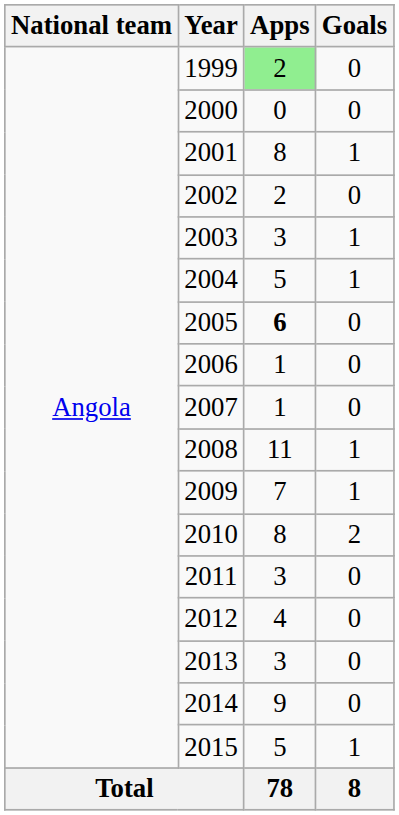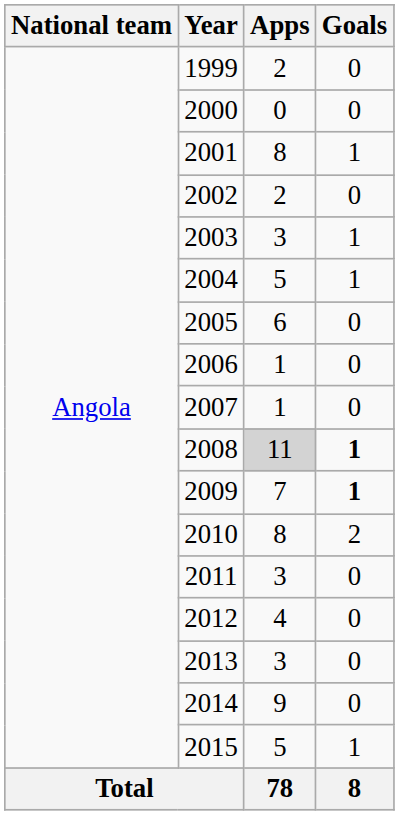(280, 68) lightgreen background -> (280, 68) no background
(280, 322) bold -> (280, 322) normal
(280, 449) no background -> (280, 449) lightgrey background
(355, 449) normal -> (355, 449) bold
(355, 491) normal -> (355, 491) bold
